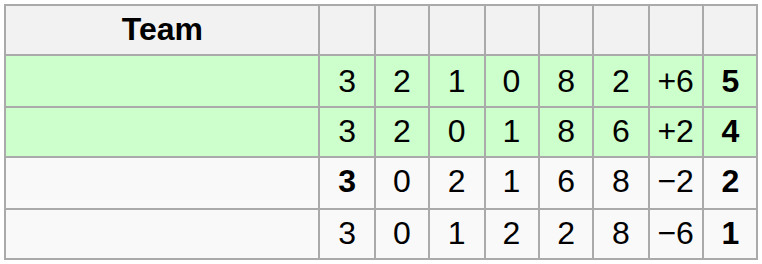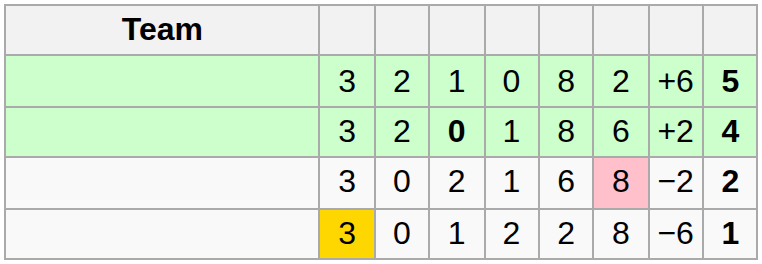(457, 131) normal -> (457, 131) bold
(347, 182) bold -> (347, 182) normal
(621, 182) no background -> (621, 182) pink background
(347, 232) no background -> (347, 232) gold background
